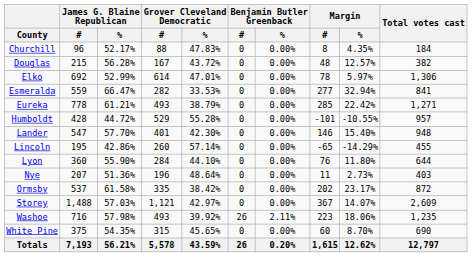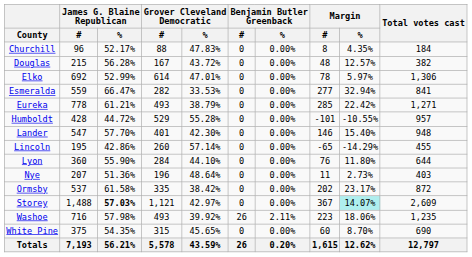(120, 203) normal -> (120, 203) bold
(360, 203) no background -> (360, 203) paleturquoise background
